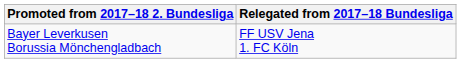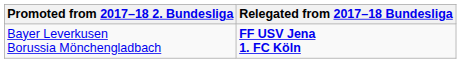(277, 41) normal -> (277, 41) bold
